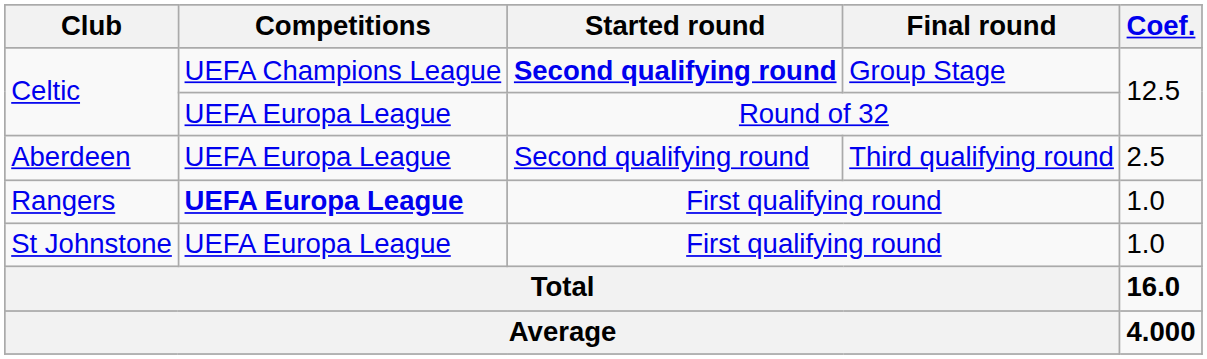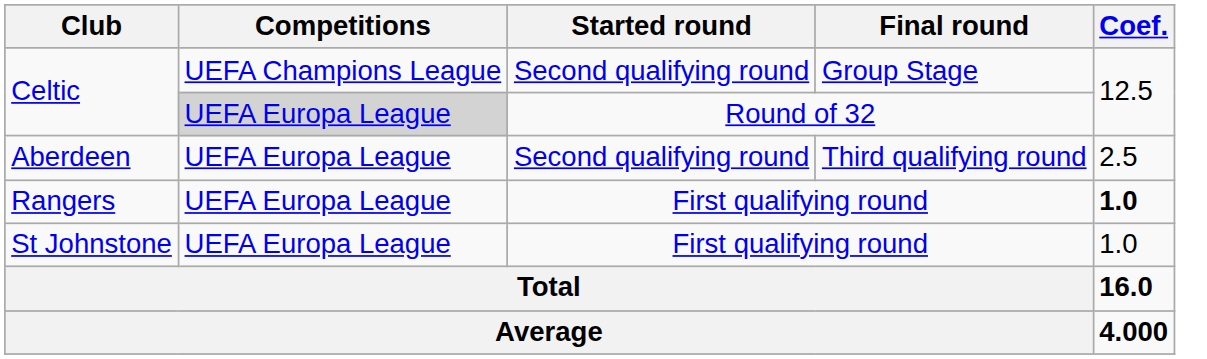(675, 69) bold -> (662, 69) normal
(318, 113) no background -> (318, 113) lightgrey background
(324, 200) bold -> (318, 200) normal
(1146, 200) normal -> (1118, 200) bold
